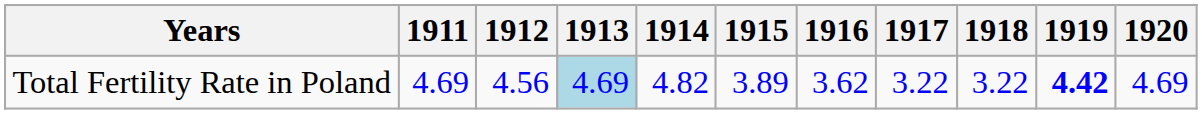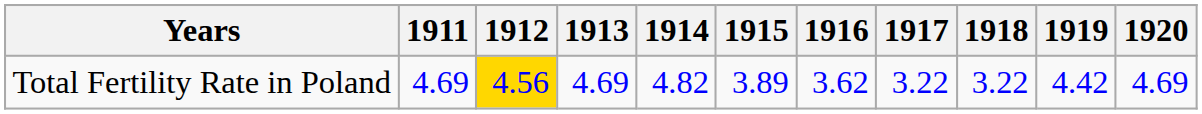(521, 81) no background -> (521, 81) gold background
(601, 81) lightblue background -> (601, 81) no background
(1080, 81) bold -> (1080, 81) normal
